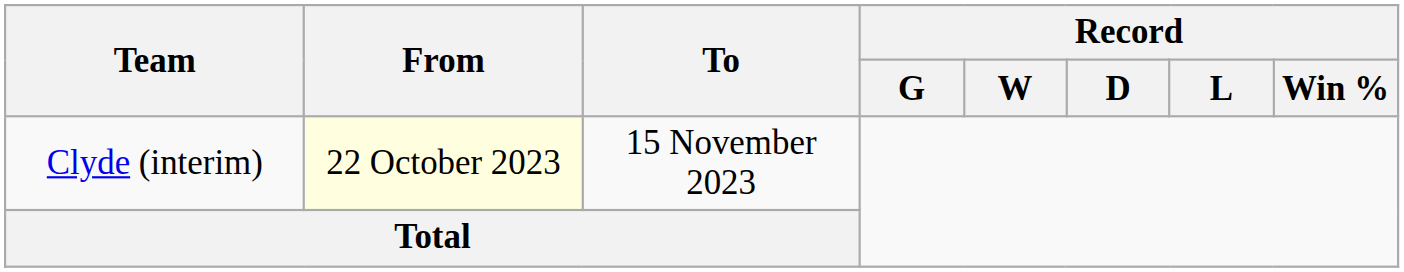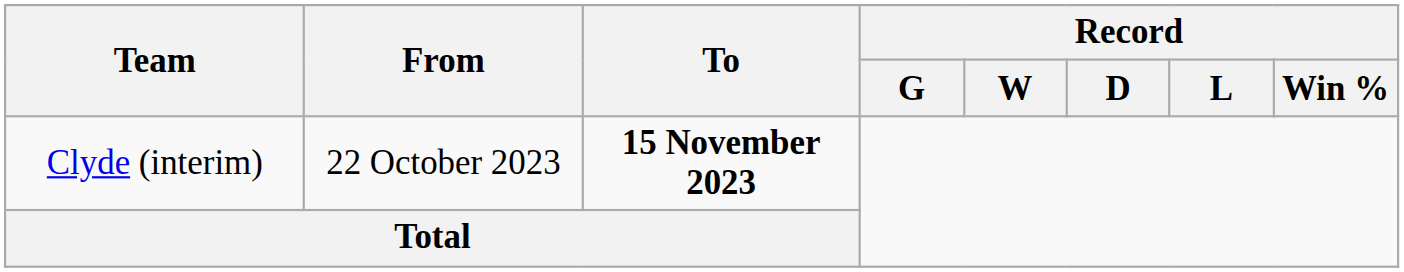(443, 162) lightyellow background -> (443, 162) no background
(721, 162) normal -> (721, 162) bold
